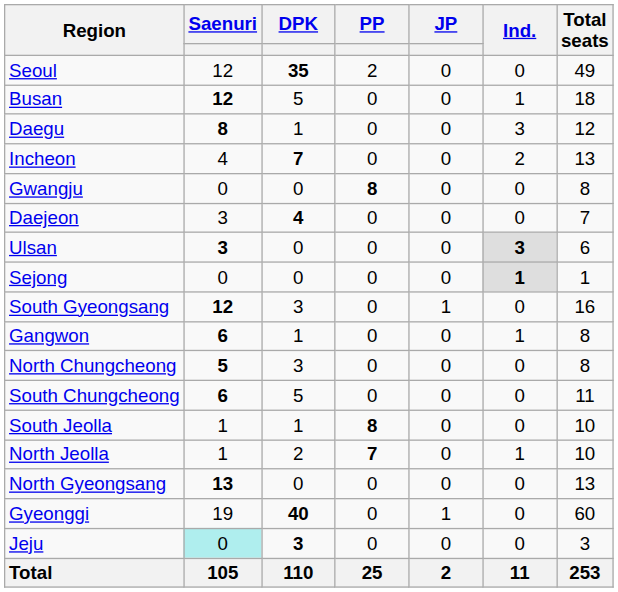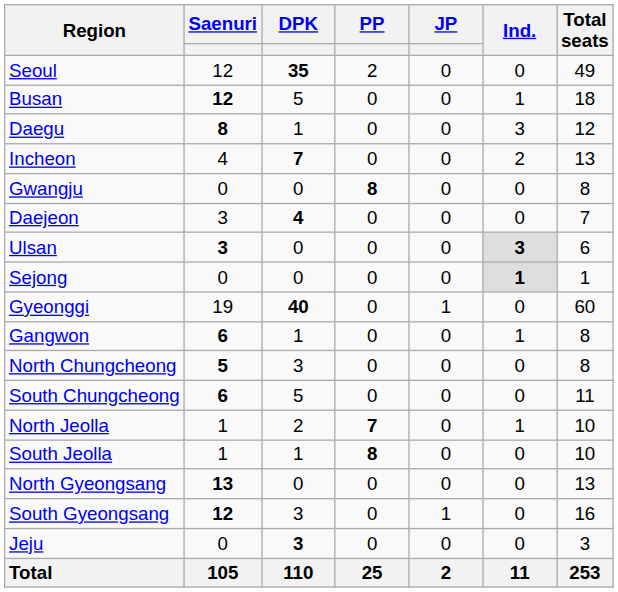rows swapped: (49, 514) <-> (89, 307)
rows swapped: (59, 455) <-> (61, 425)
(223, 543) paleturquoise background -> (223, 543) no background
